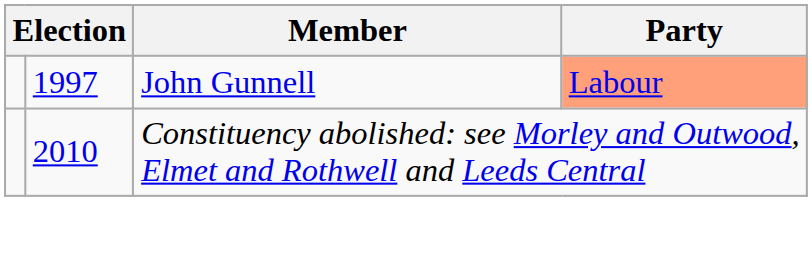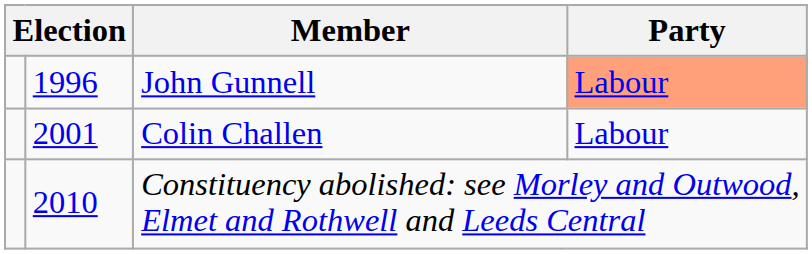(65, 81) 1997 -> (65, 81) 1996
+ row: (232, 133)
